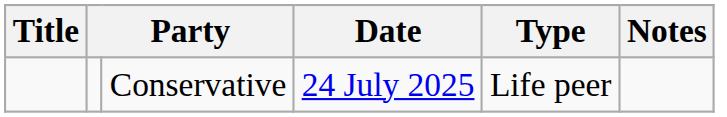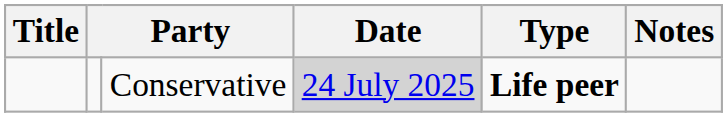(388, 84) no background -> (388, 84) lightgrey background
(551, 84) normal -> (554, 84) bold
